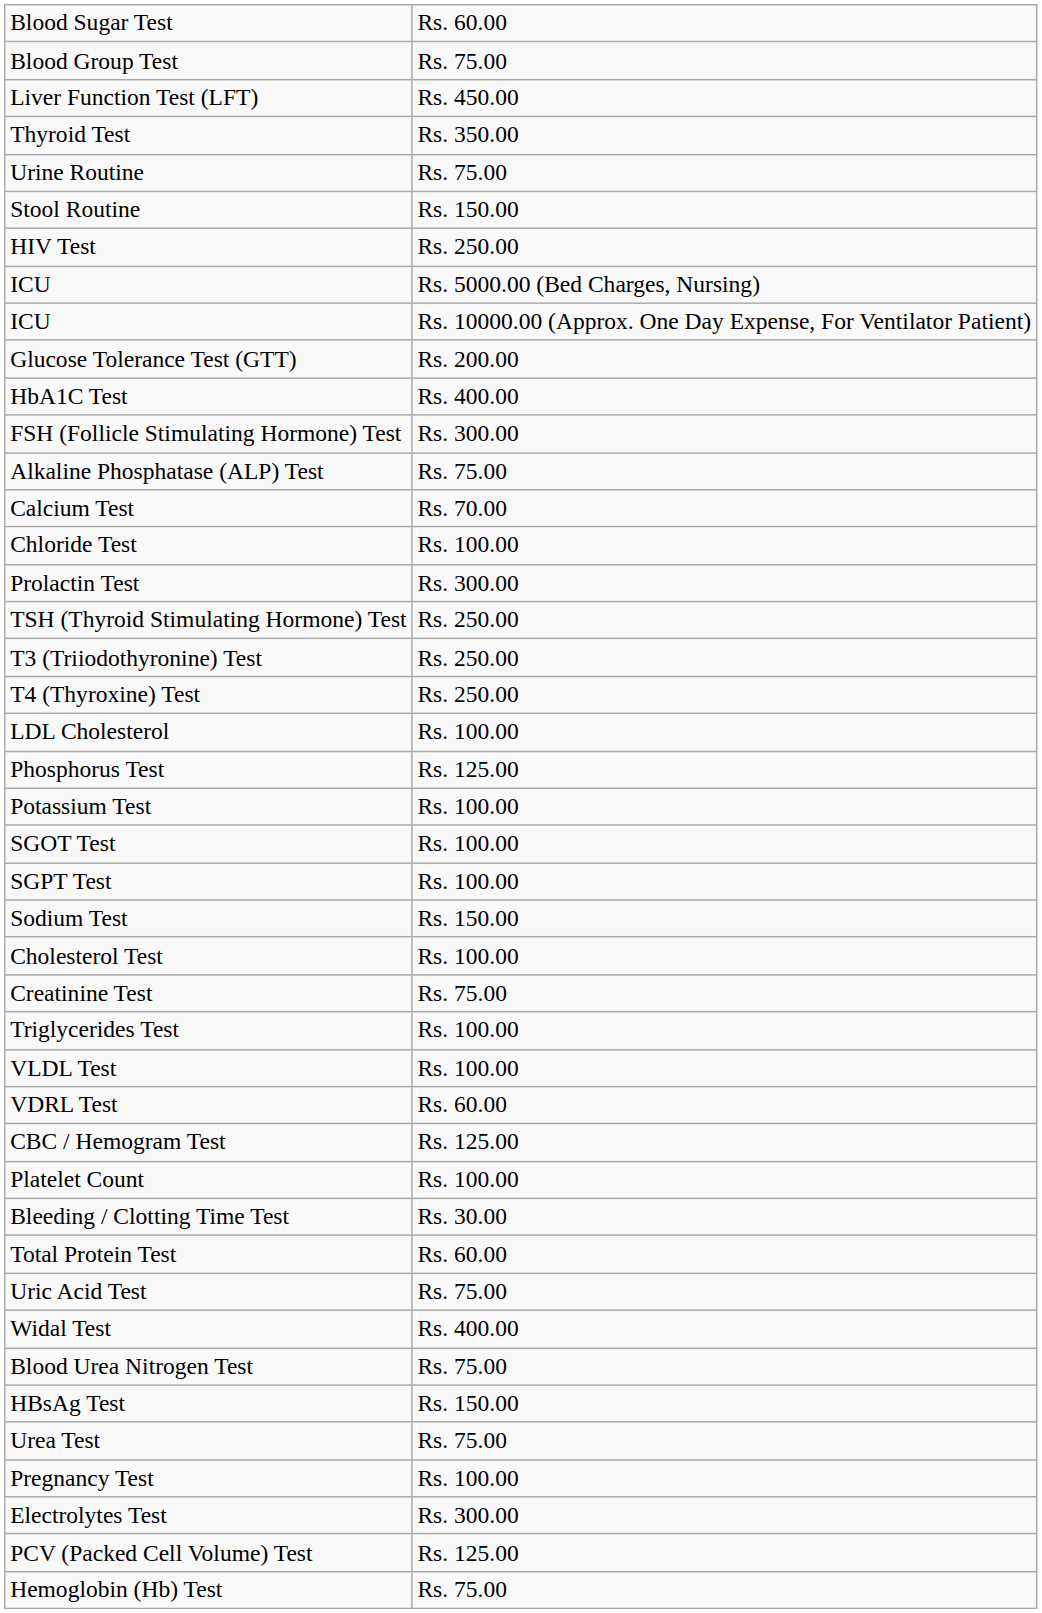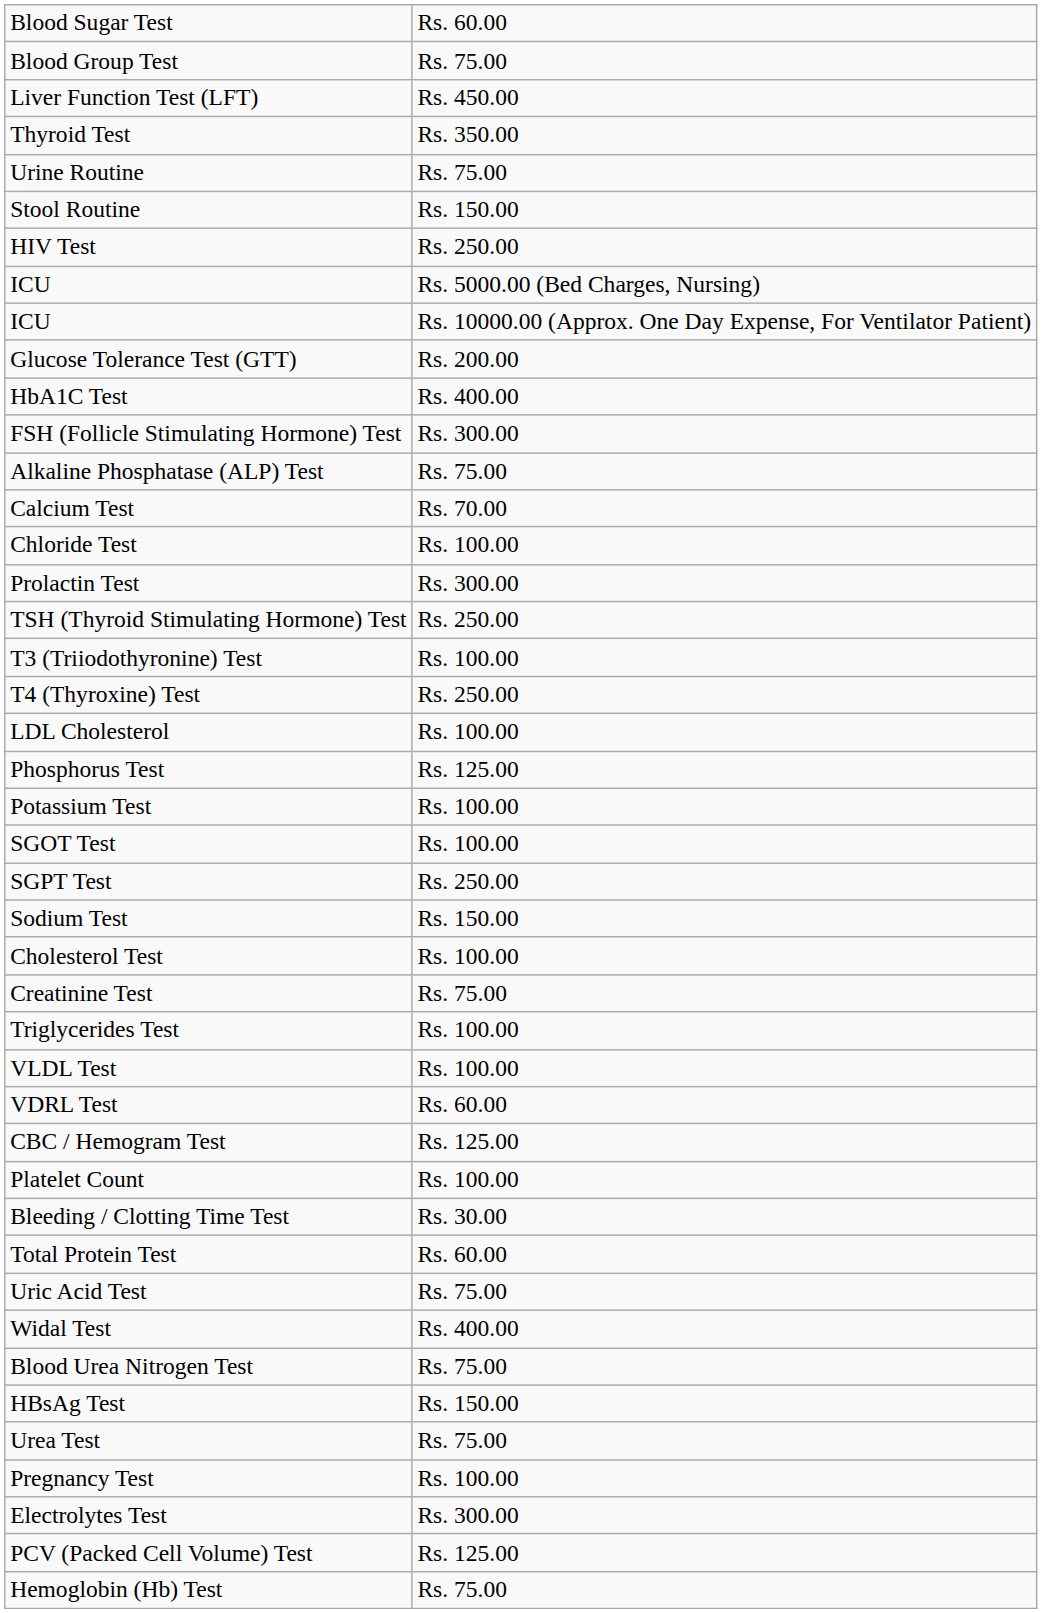(468, 657) Rs. 250.00 -> (468, 657) Rs. 100.00
(468, 881) Rs. 100.00 -> (468, 881) Rs. 250.00
